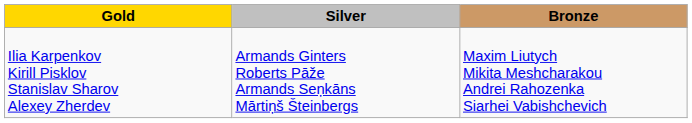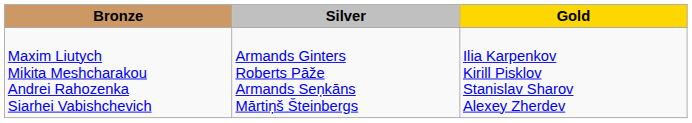columns swapped: (118, 16) <-> (573, 16)
